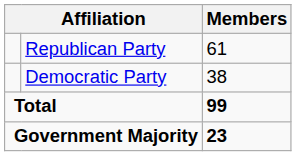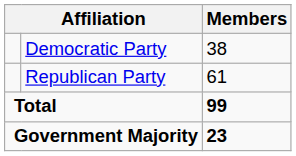rows swapped: (95, 48) <-> (96, 77)
